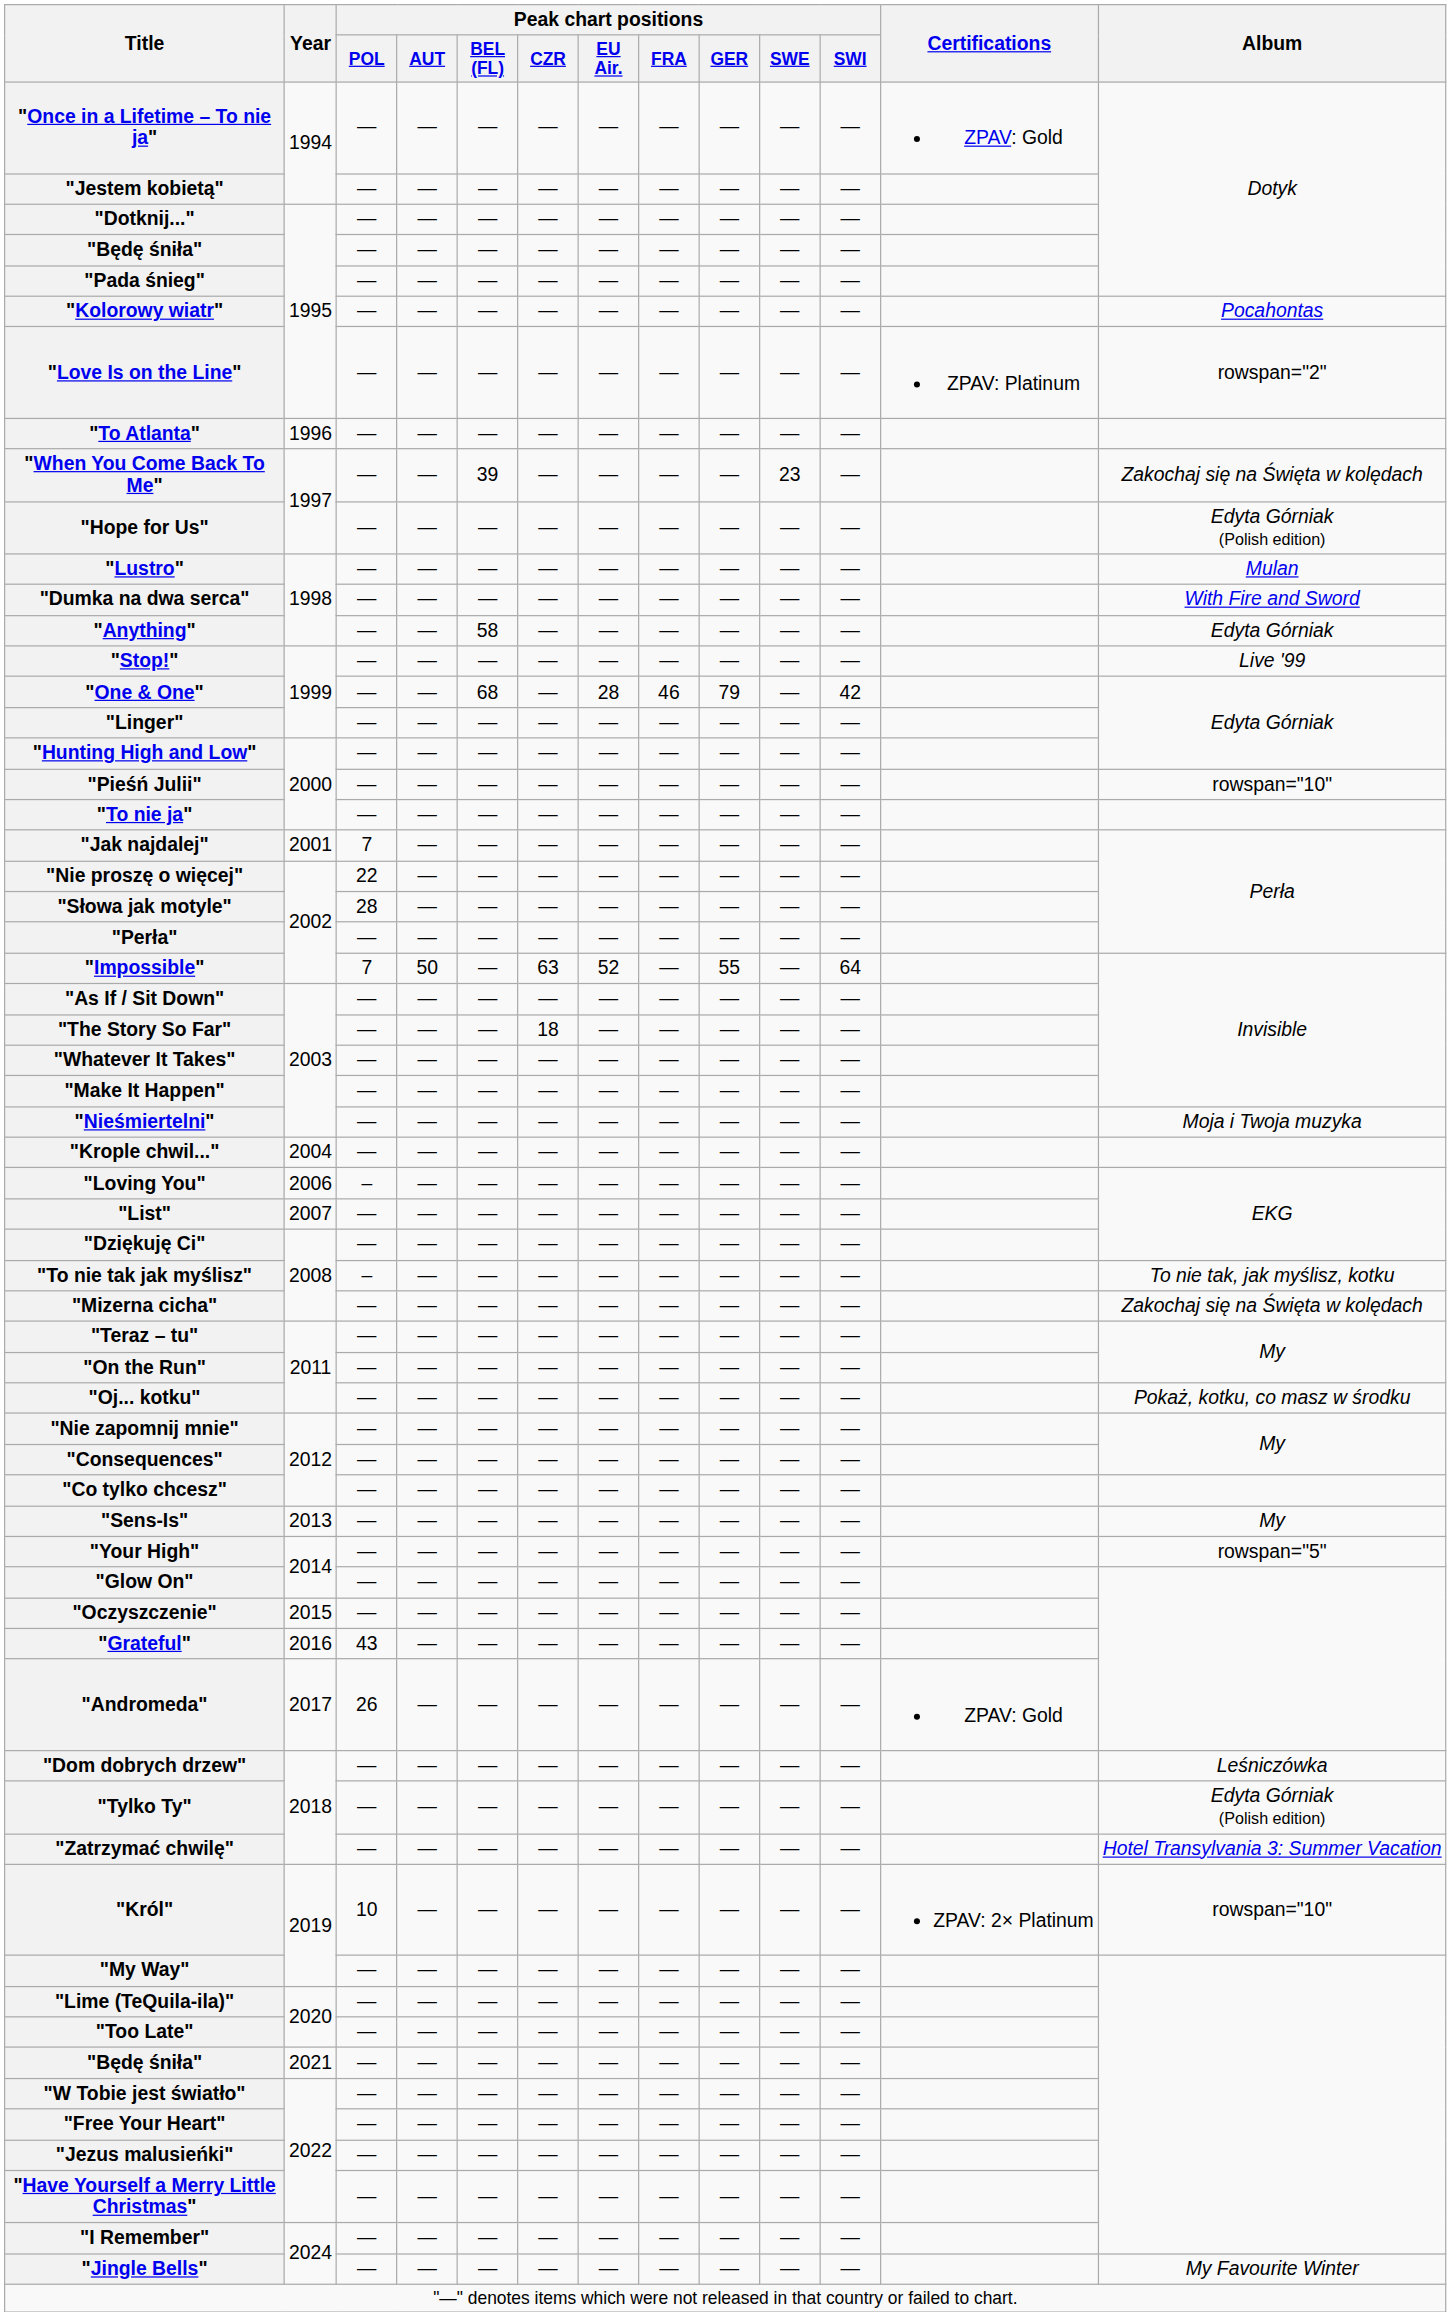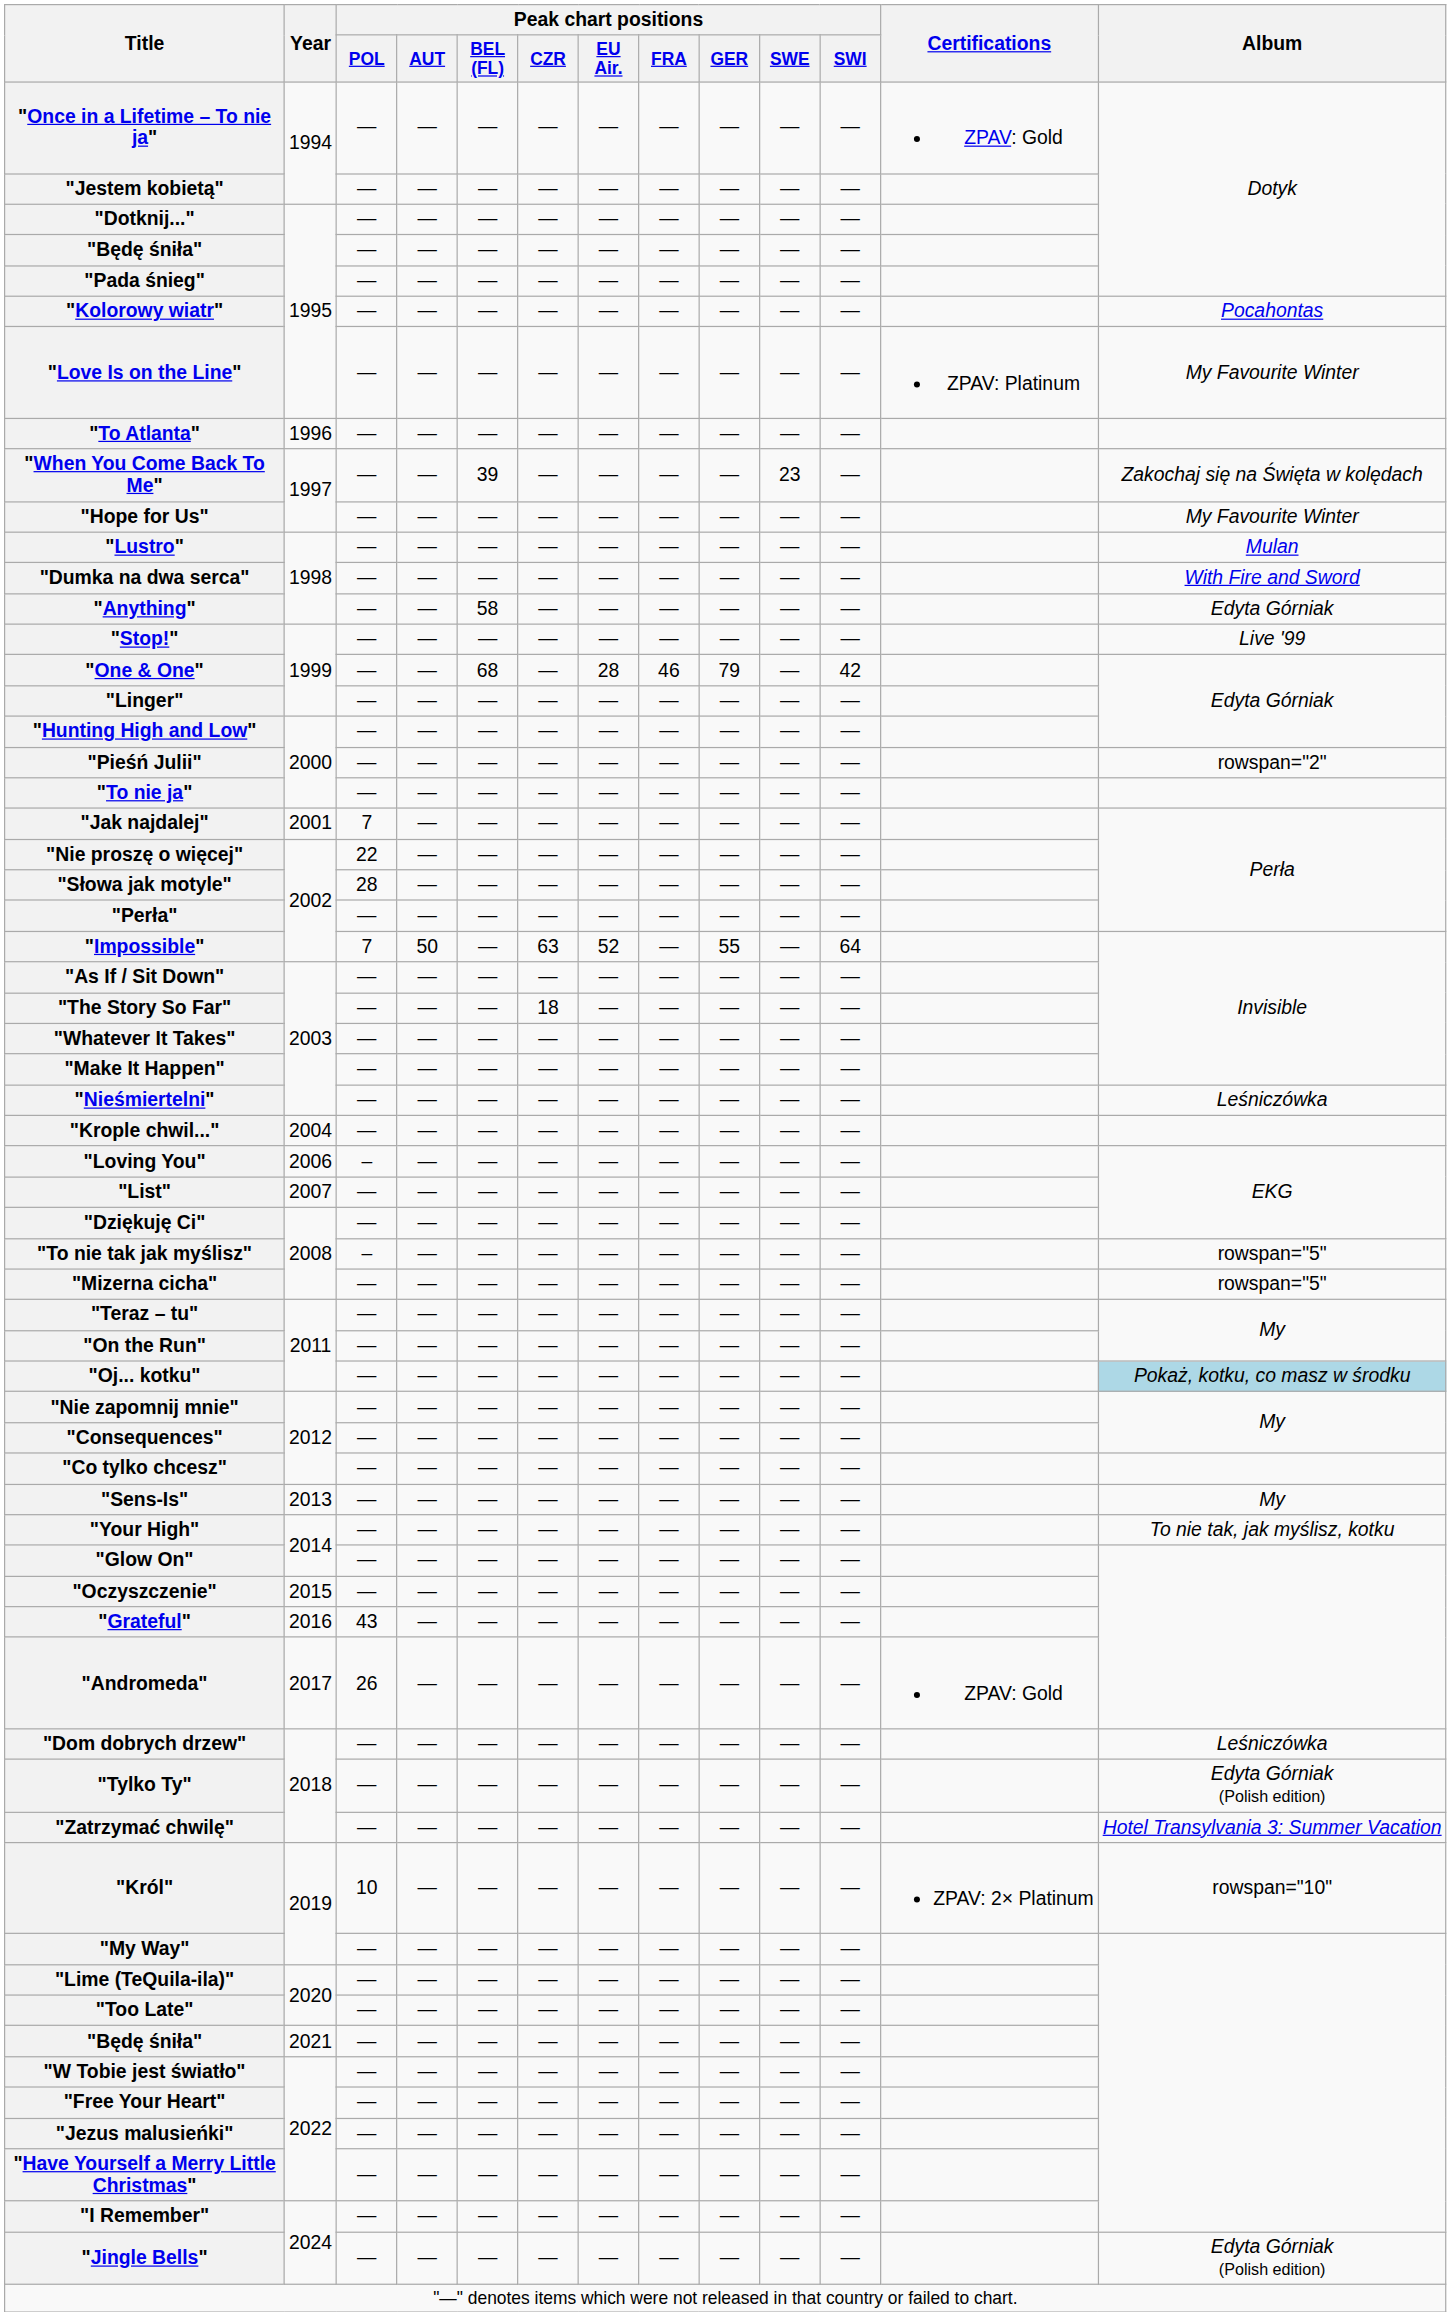(1272, 372) rowspan="2" -> (1272, 372) My Favourite Winter
(1272, 527) Edyta Górniak (Polish edition) -> (1272, 516) My Favourite Winter
(1272, 783) rowspan="10" -> (1272, 762) rowspan="2"
(1272, 1121) Moja i Twoja muzyka -> (1272, 1099) Leśniczówka
(1272, 1275) To nie tak, jak myślisz, kotku -> (1272, 1253) rowspan="5"
(1272, 1305) Zakochaj się na Święta w kolędach -> (1272, 1284) rowspan="5"
(1272, 1398) no background -> (1272, 1376) lightblue background
(1272, 1551) rowspan="5" -> (1272, 1529) To nie tak, jak myślisz, kotku
(1272, 2268) My Favourite Winter -> (1272, 2257) Edyta Górniak (Polish edition)
